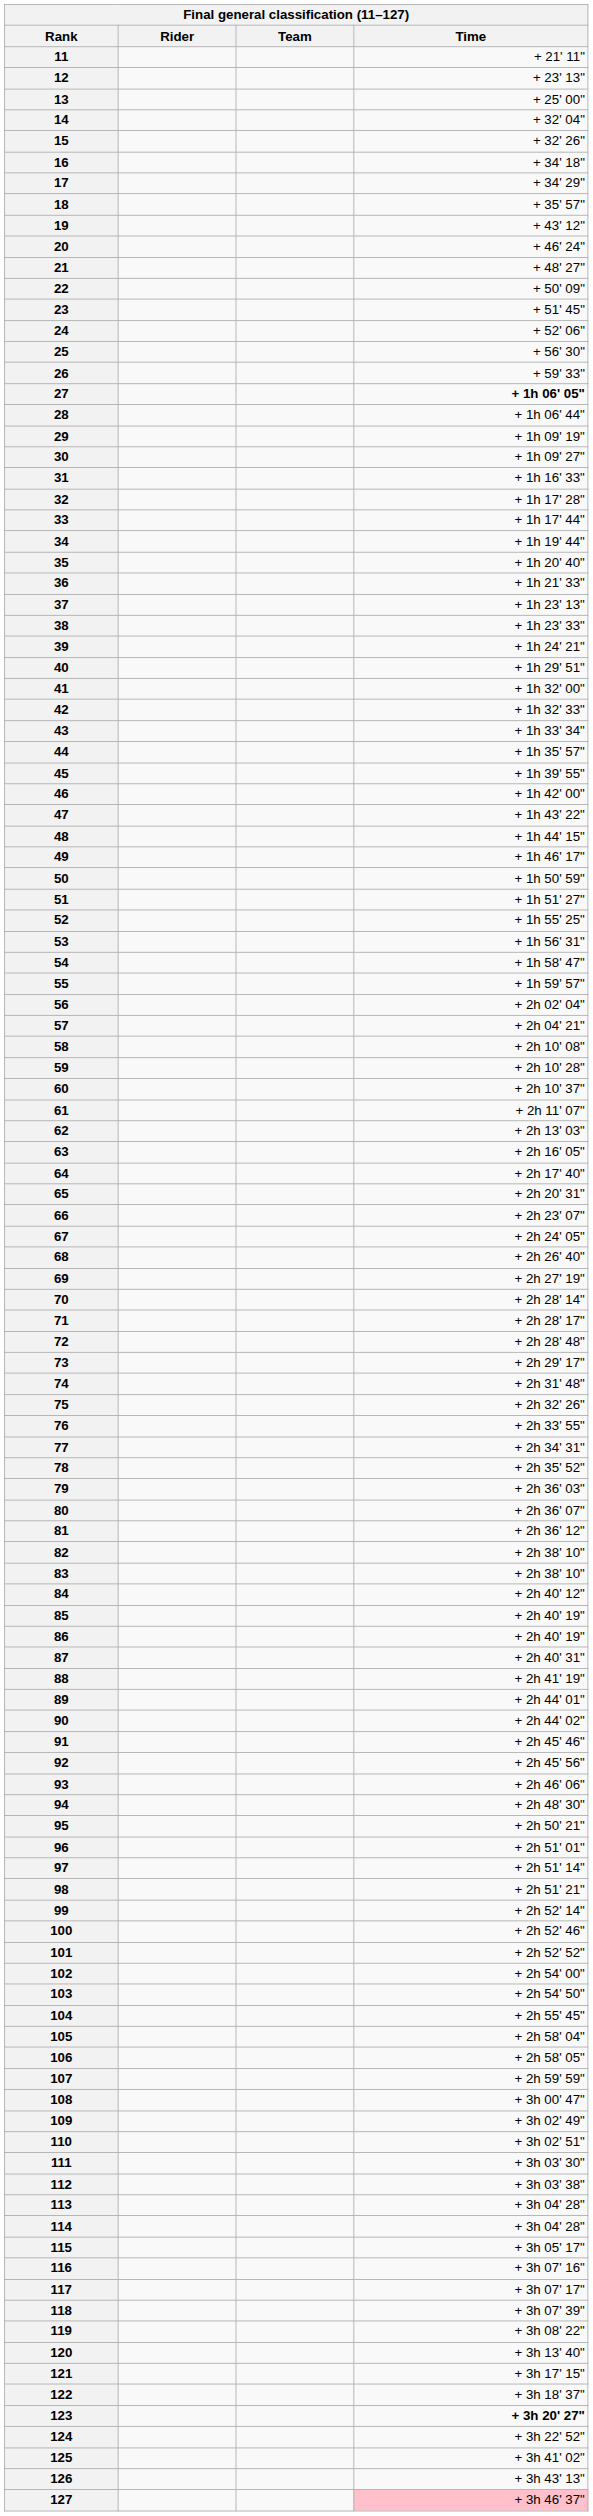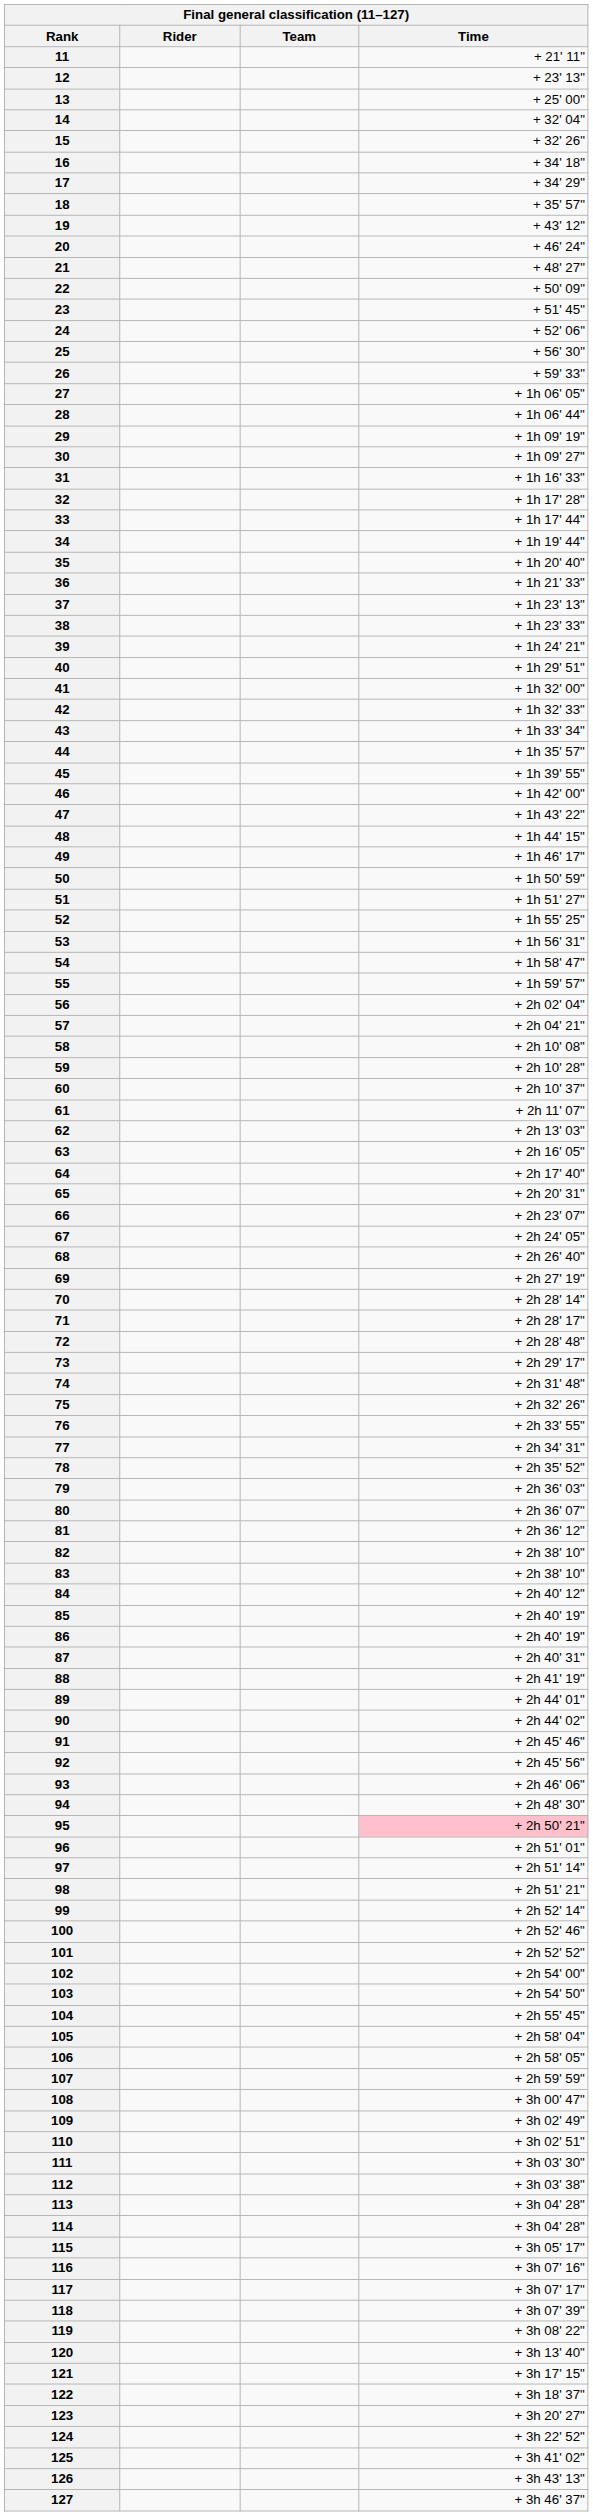(548, 394) bold -> (550, 394) normal
(550, 1826) no background -> (550, 1826) pink background
(548, 2416) bold -> (550, 2416) normal
(550, 2500) pink background -> (550, 2500) no background
